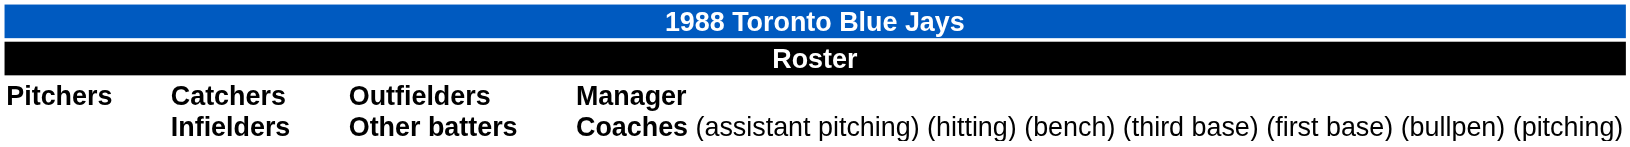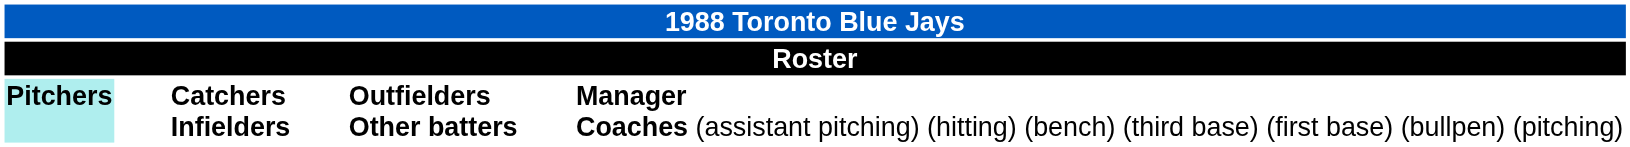(59, 96) no background -> (59, 96) paleturquoise background
